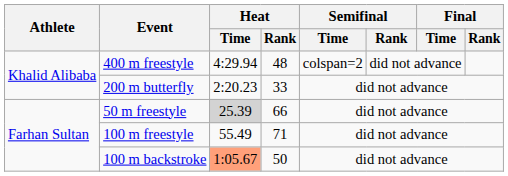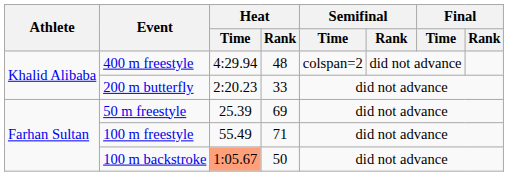(235, 111) lightgrey background -> (235, 111) no background
(280, 111) 66 -> (280, 111) 69
